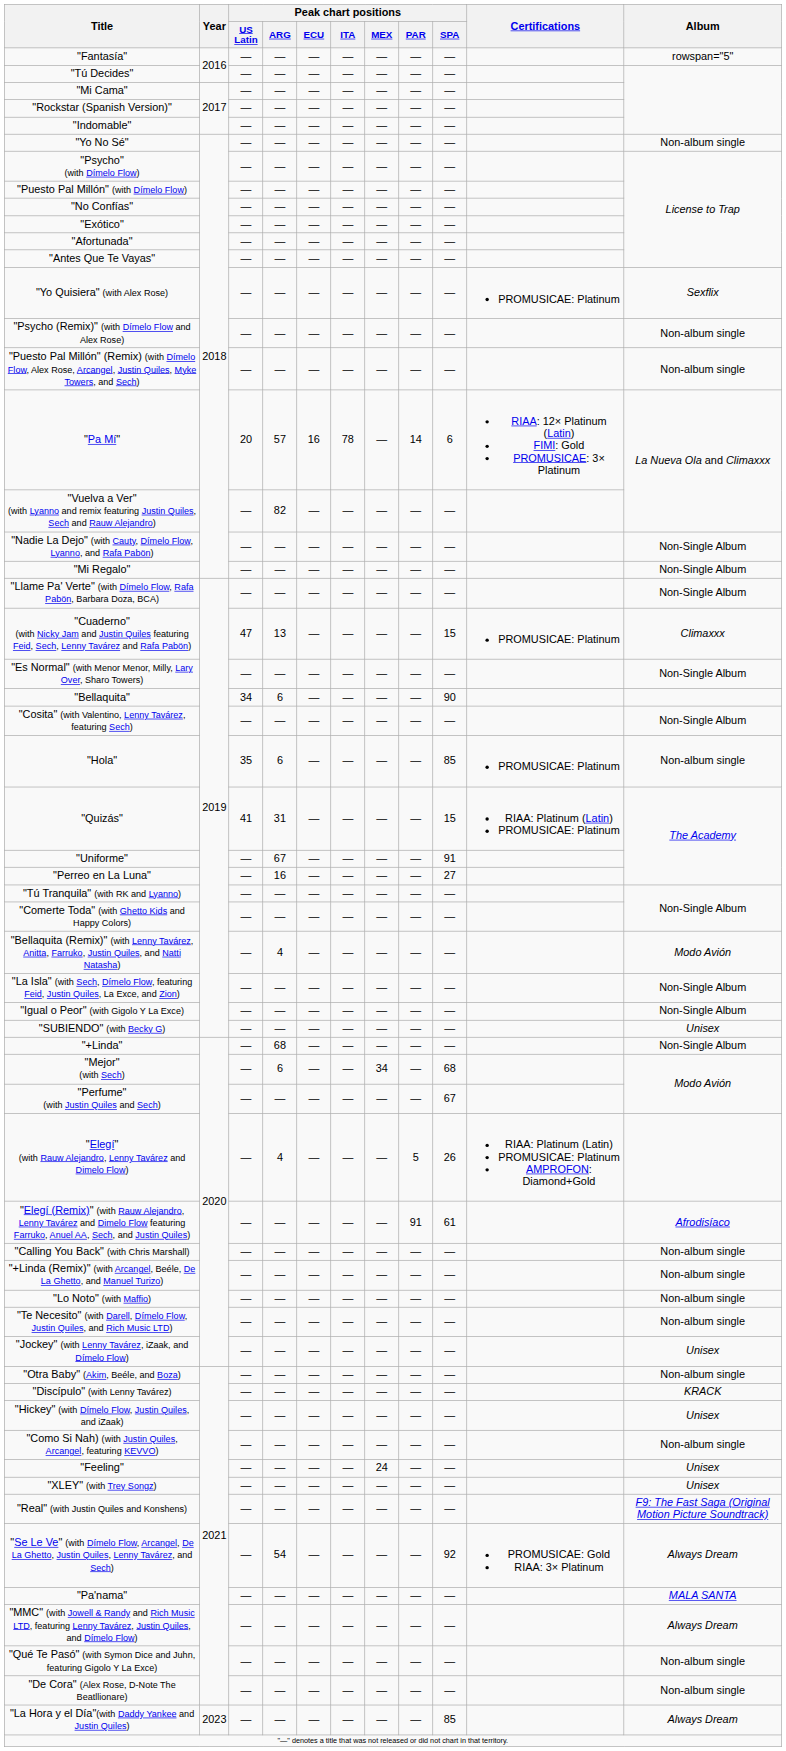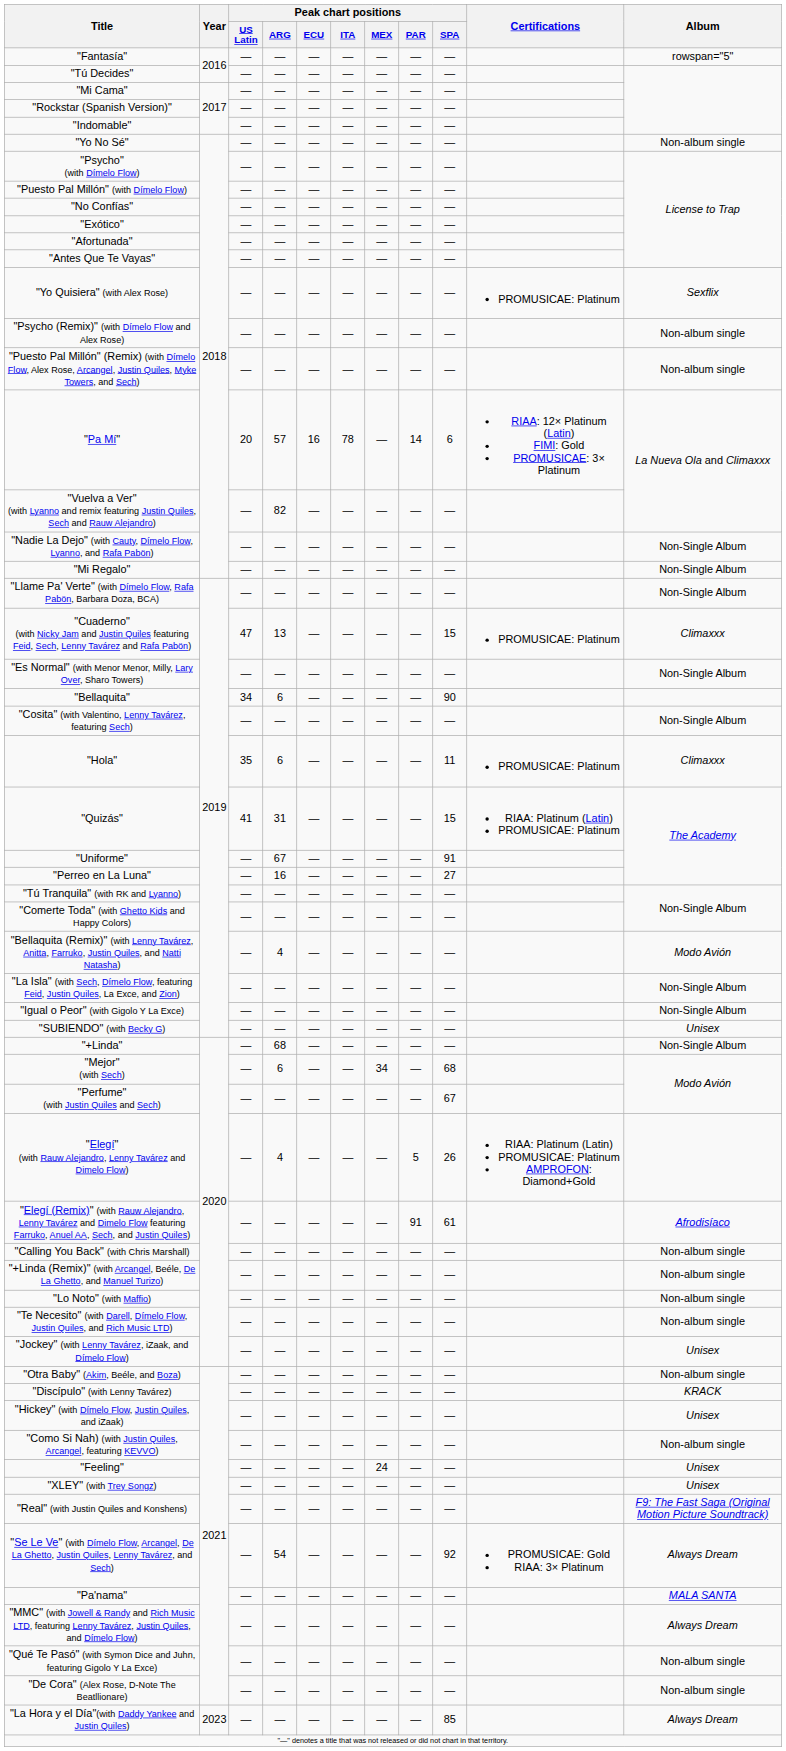(450, 761) 85 -> (450, 761) 11
(703, 761) Non-album single -> (703, 761) Climaxxx
